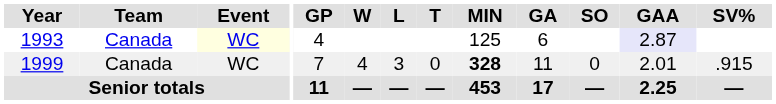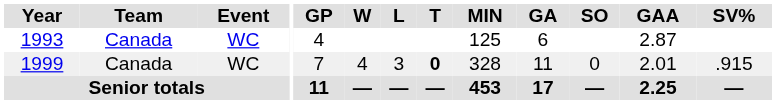(243, 39) lightyellow background -> (243, 39) no background
(658, 39) lavender background -> (658, 39) no background
(435, 63) normal -> (435, 63) bold
(485, 63) bold -> (485, 63) normal
